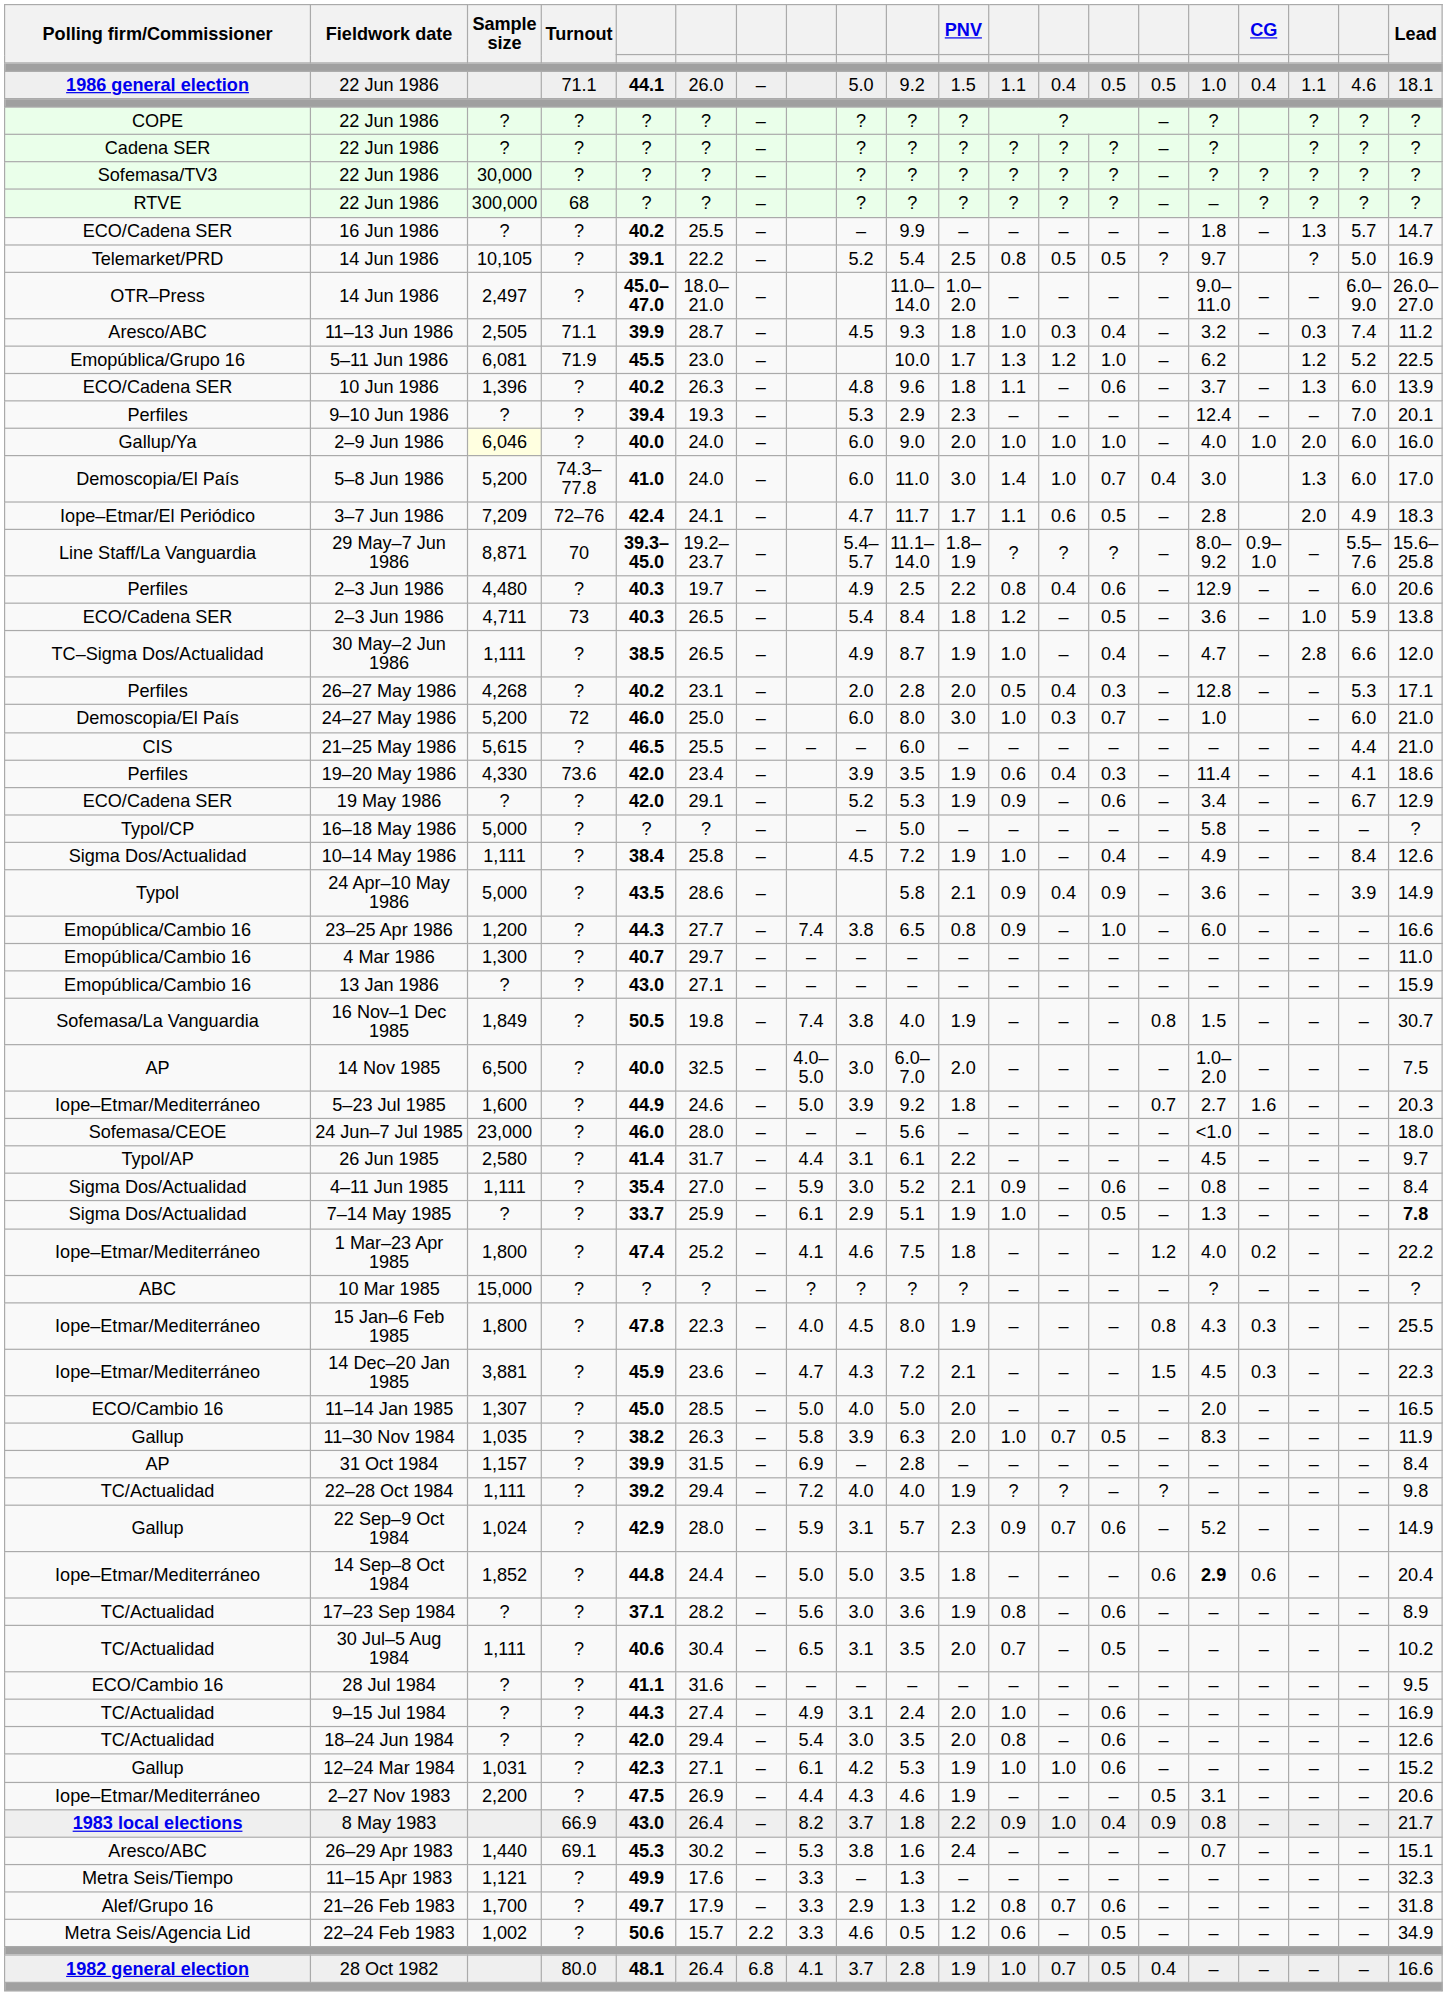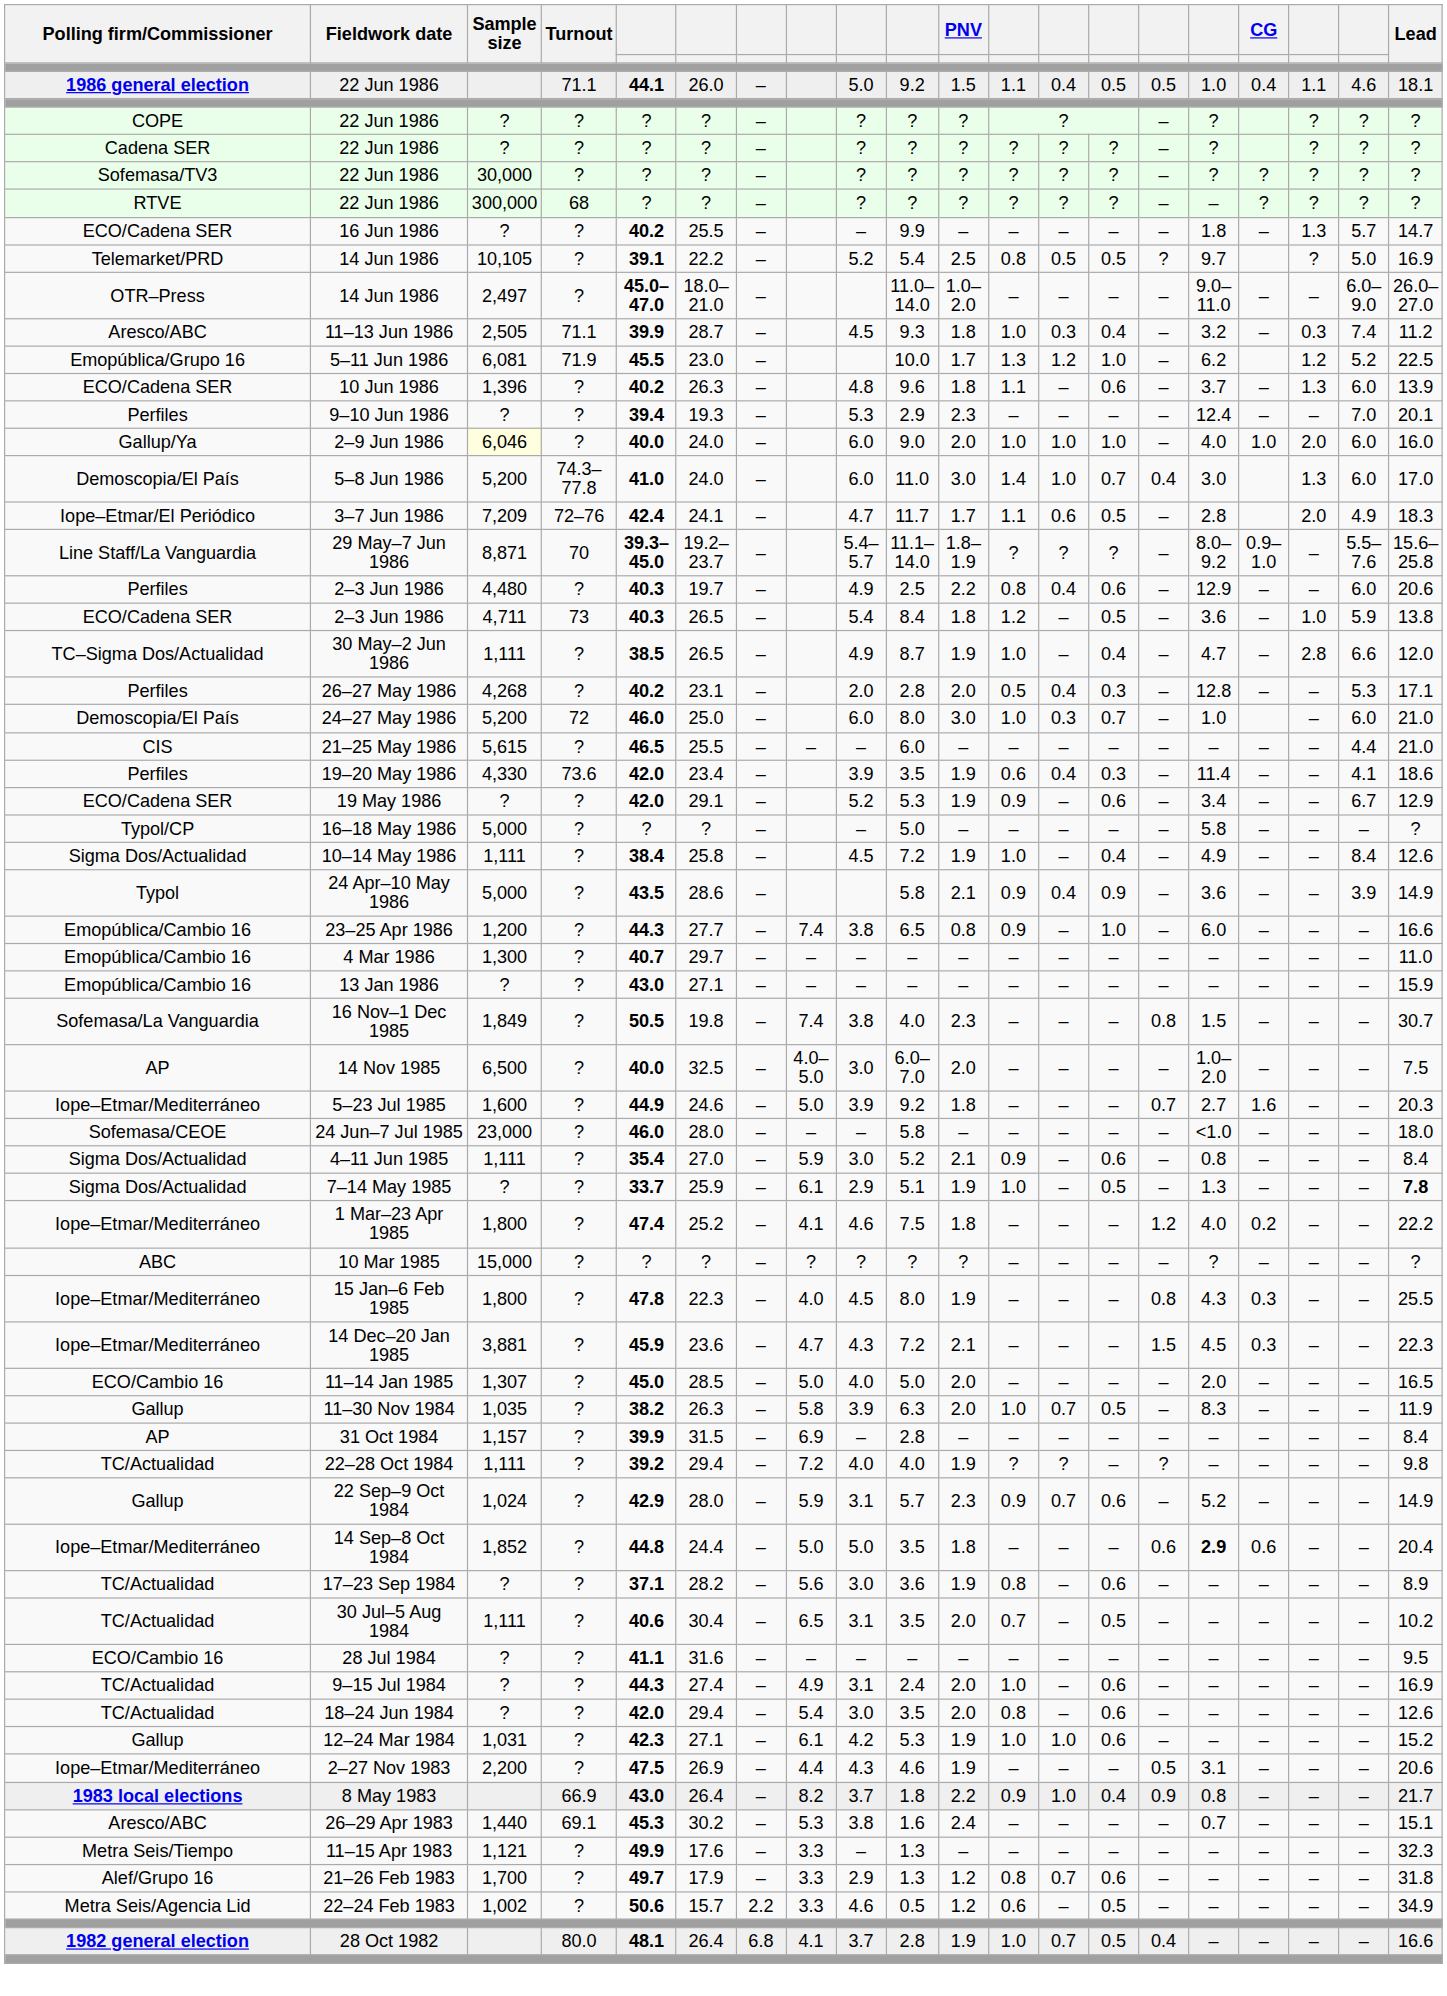(963, 1021) 1.9 -> (963, 1021) 2.3
(912, 1132) 5.6 -> (912, 1132) 5.8
- row: (158, 1159)
